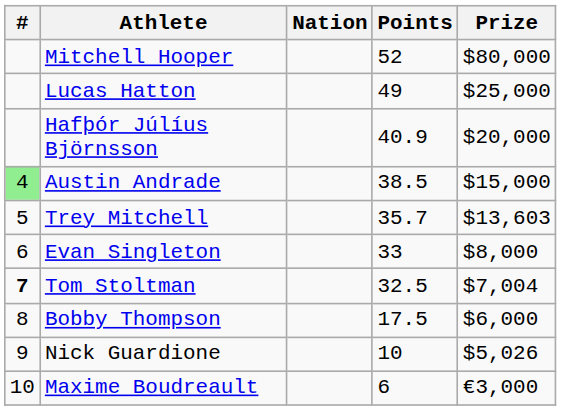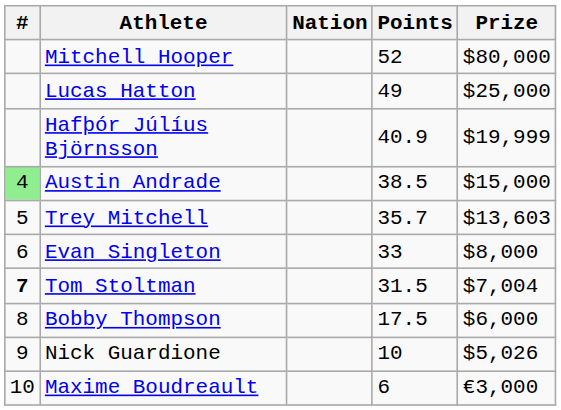(507, 137) $20,000 -> (507, 137) $19,999
(403, 286) 32.5 -> (403, 286) 31.5
